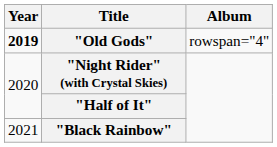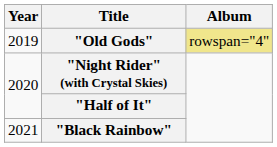(23, 40) bold -> (23, 40) normal
(229, 40) no background -> (229, 40) khaki background
